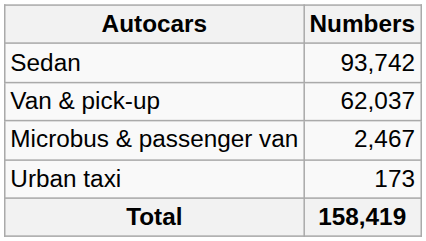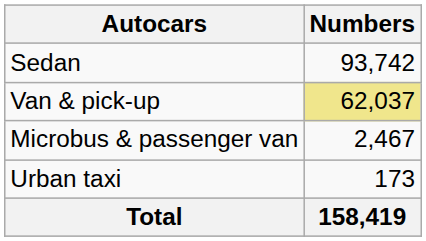(378, 101) no background -> (378, 101) khaki background
